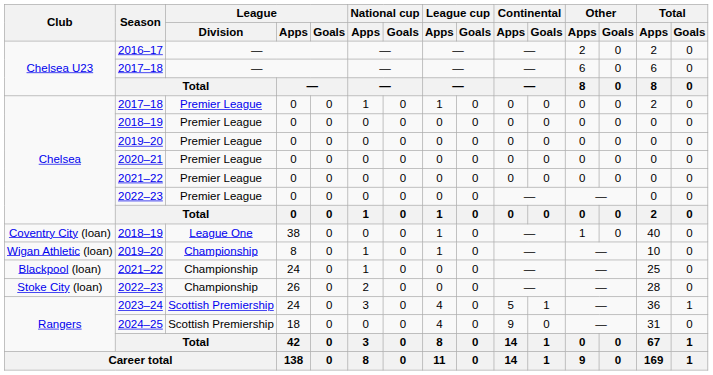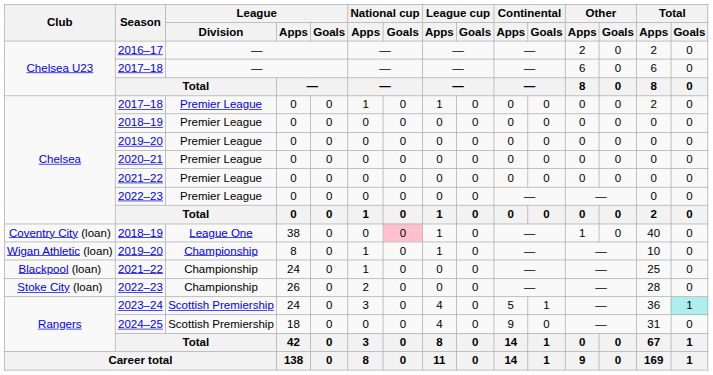(403, 232) no background -> (403, 232) pink background
(689, 305) no background -> (689, 305) paleturquoise background
